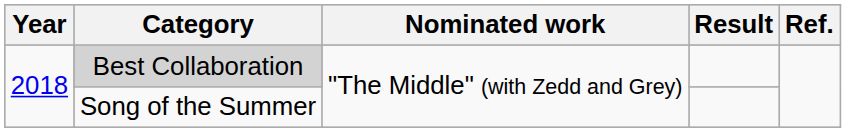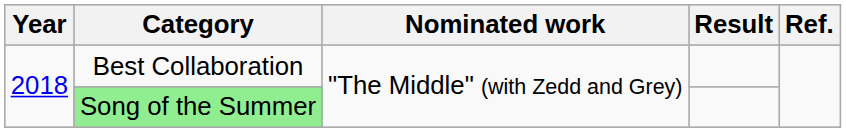(198, 65) lightgrey background -> (198, 65) no background
(198, 106) no background -> (198, 106) lightgreen background
